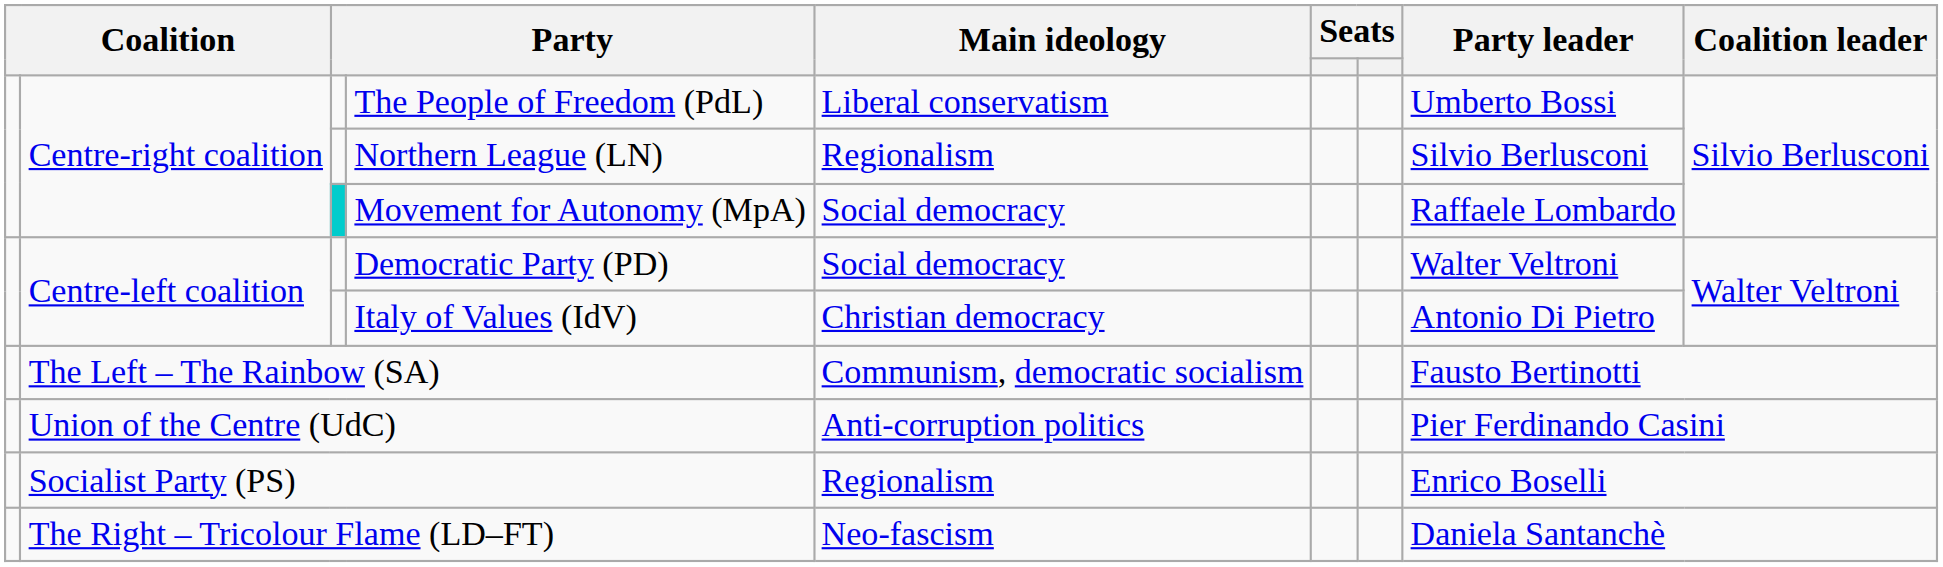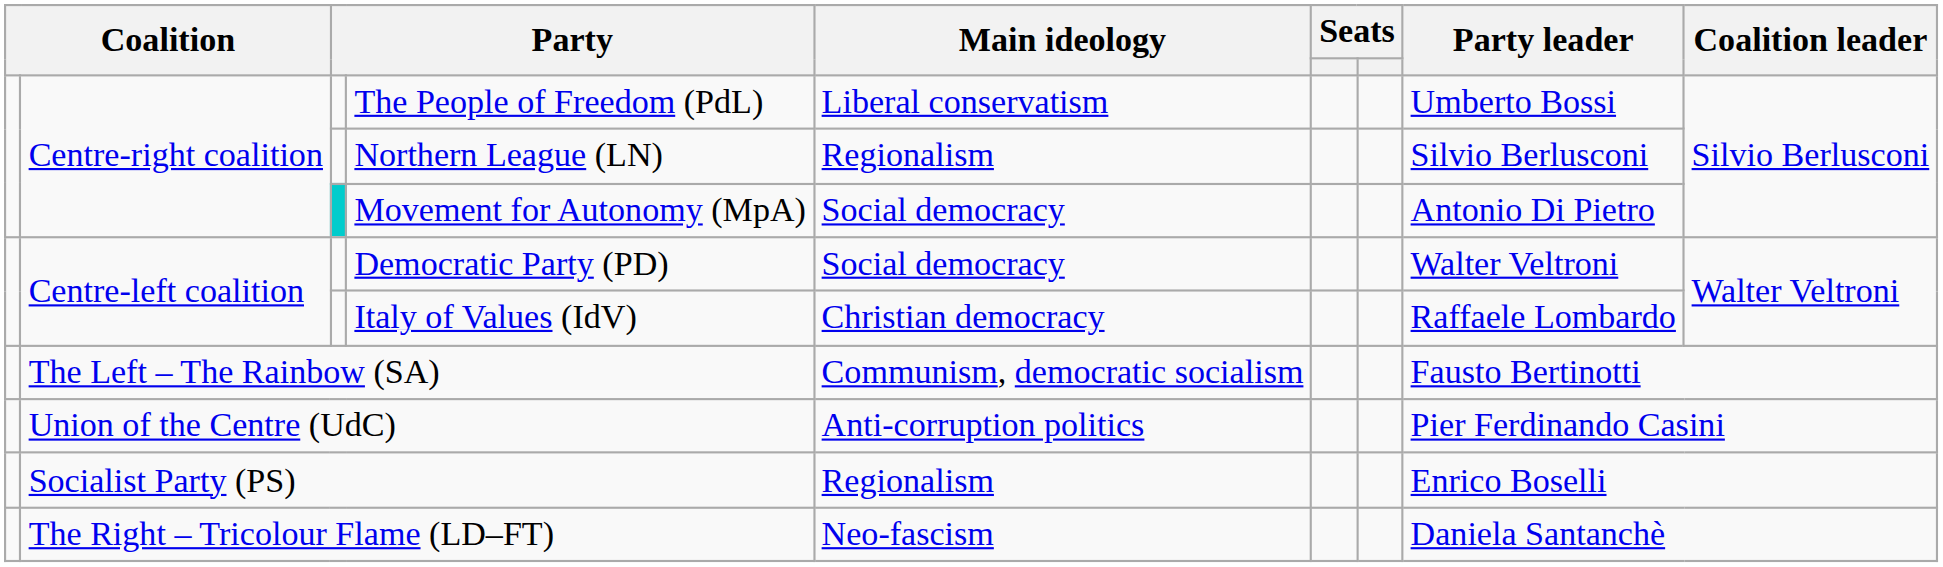(1543, 209) Raffaele Lombardo -> (1533, 209) Antonio Di Pietro
(1533, 317) Antonio Di Pietro -> (1543, 317) Raffaele Lombardo
